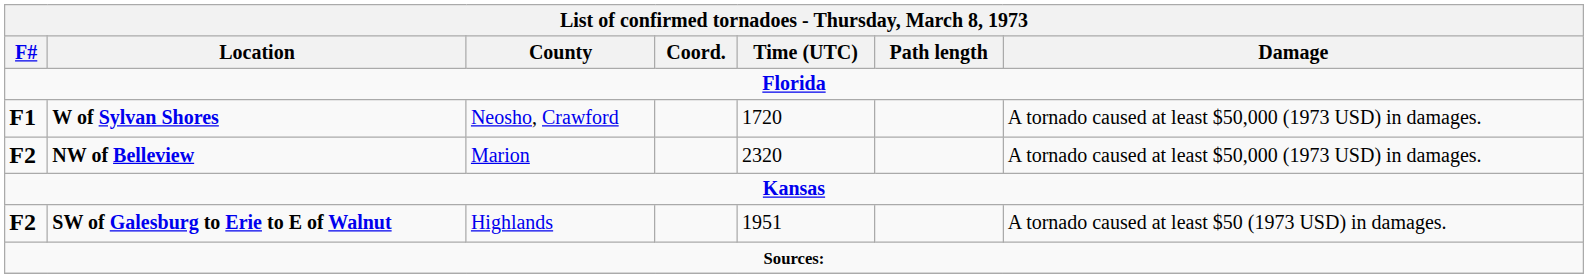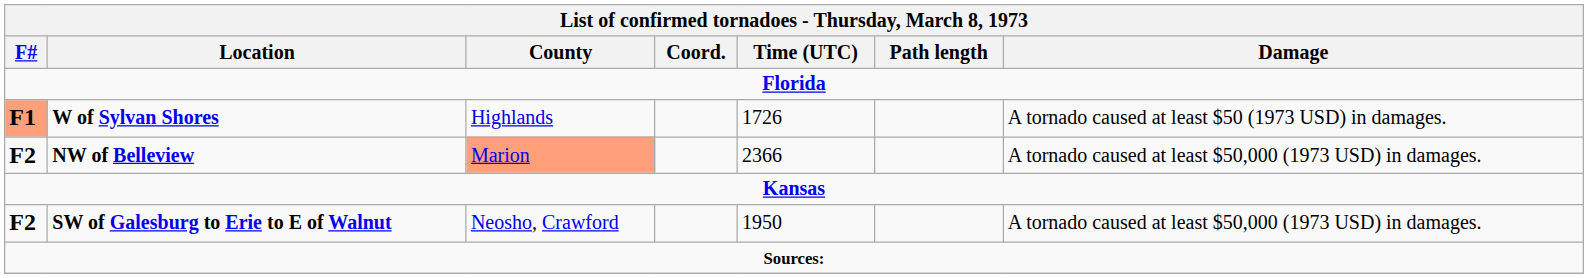(23, 118) no background -> (23, 118) lightsalmon background
(545, 118) Neosho, Crawford -> (512, 118) Highlands
(762, 118) 1720 -> (762, 118) 1726
(1245, 118) A tornado caused at least $50,000 (1973 USD) in damages. -> (1227, 118) A tornado caused at least $50 (1973 USD) in damages.
(500, 154) no background -> (500, 154) lightsalmon background
(762, 154) 2320 -> (762, 154) 2366
(512, 223) Highlands -> (545, 223) Neosho, Crawford
(762, 223) 1951 -> (762, 223) 1950
(1227, 223) A tornado caused at least $50 (1973 USD) in damages. -> (1245, 223) A tornado caused at least $50,000 (1973 USD) in damages.
